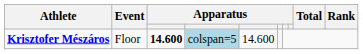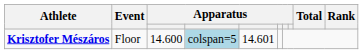(166, 39) bold -> (166, 39) normal
(258, 39) 14.600 -> (258, 39) 14.601
